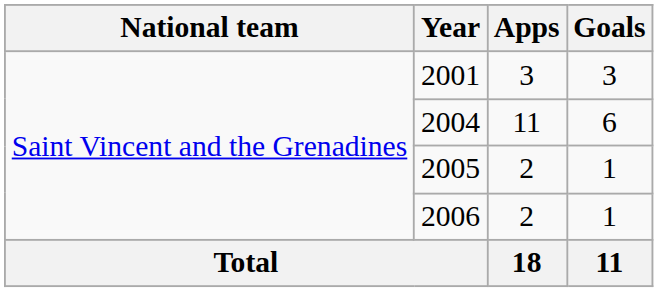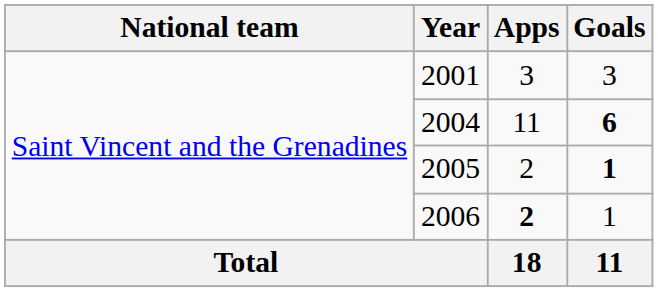(609, 121) normal -> (609, 121) bold
(609, 168) normal -> (609, 168) bold
(527, 215) normal -> (527, 215) bold
